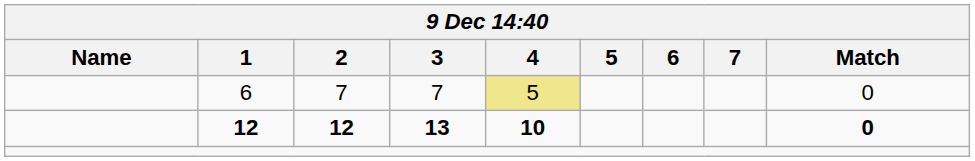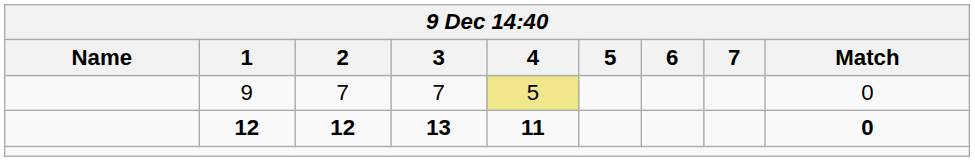(246, 92) 6 -> (247, 92) 9
(533, 127) 10 -> (533, 127) 11
